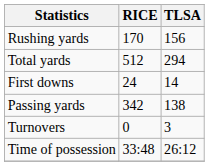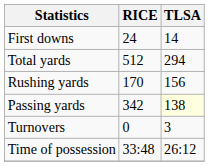rows swapped: (41, 82) <-> (48, 38)
(175, 105) no background -> (175, 105) lightyellow background
